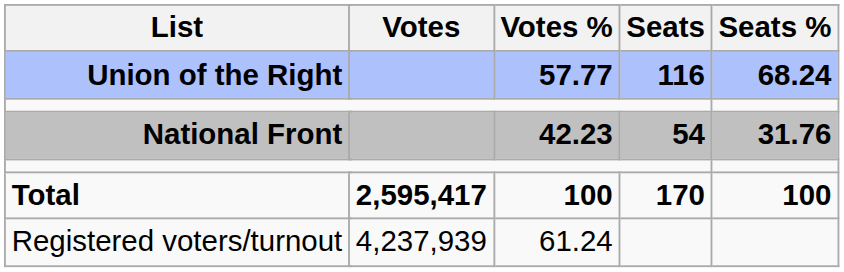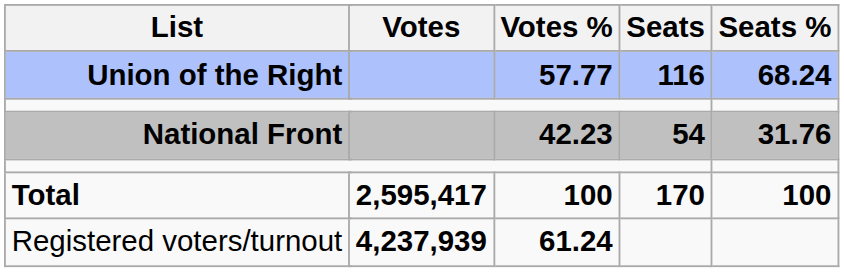(421, 241) normal -> (421, 241) bold
(576, 241) normal -> (576, 241) bold
